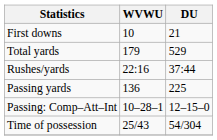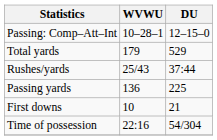rows swapped: (34, 32) <-> (62, 107)
(136, 70) 22:16 -> (136, 70) 25/43
(136, 125) 25/43 -> (136, 125) 22:16
